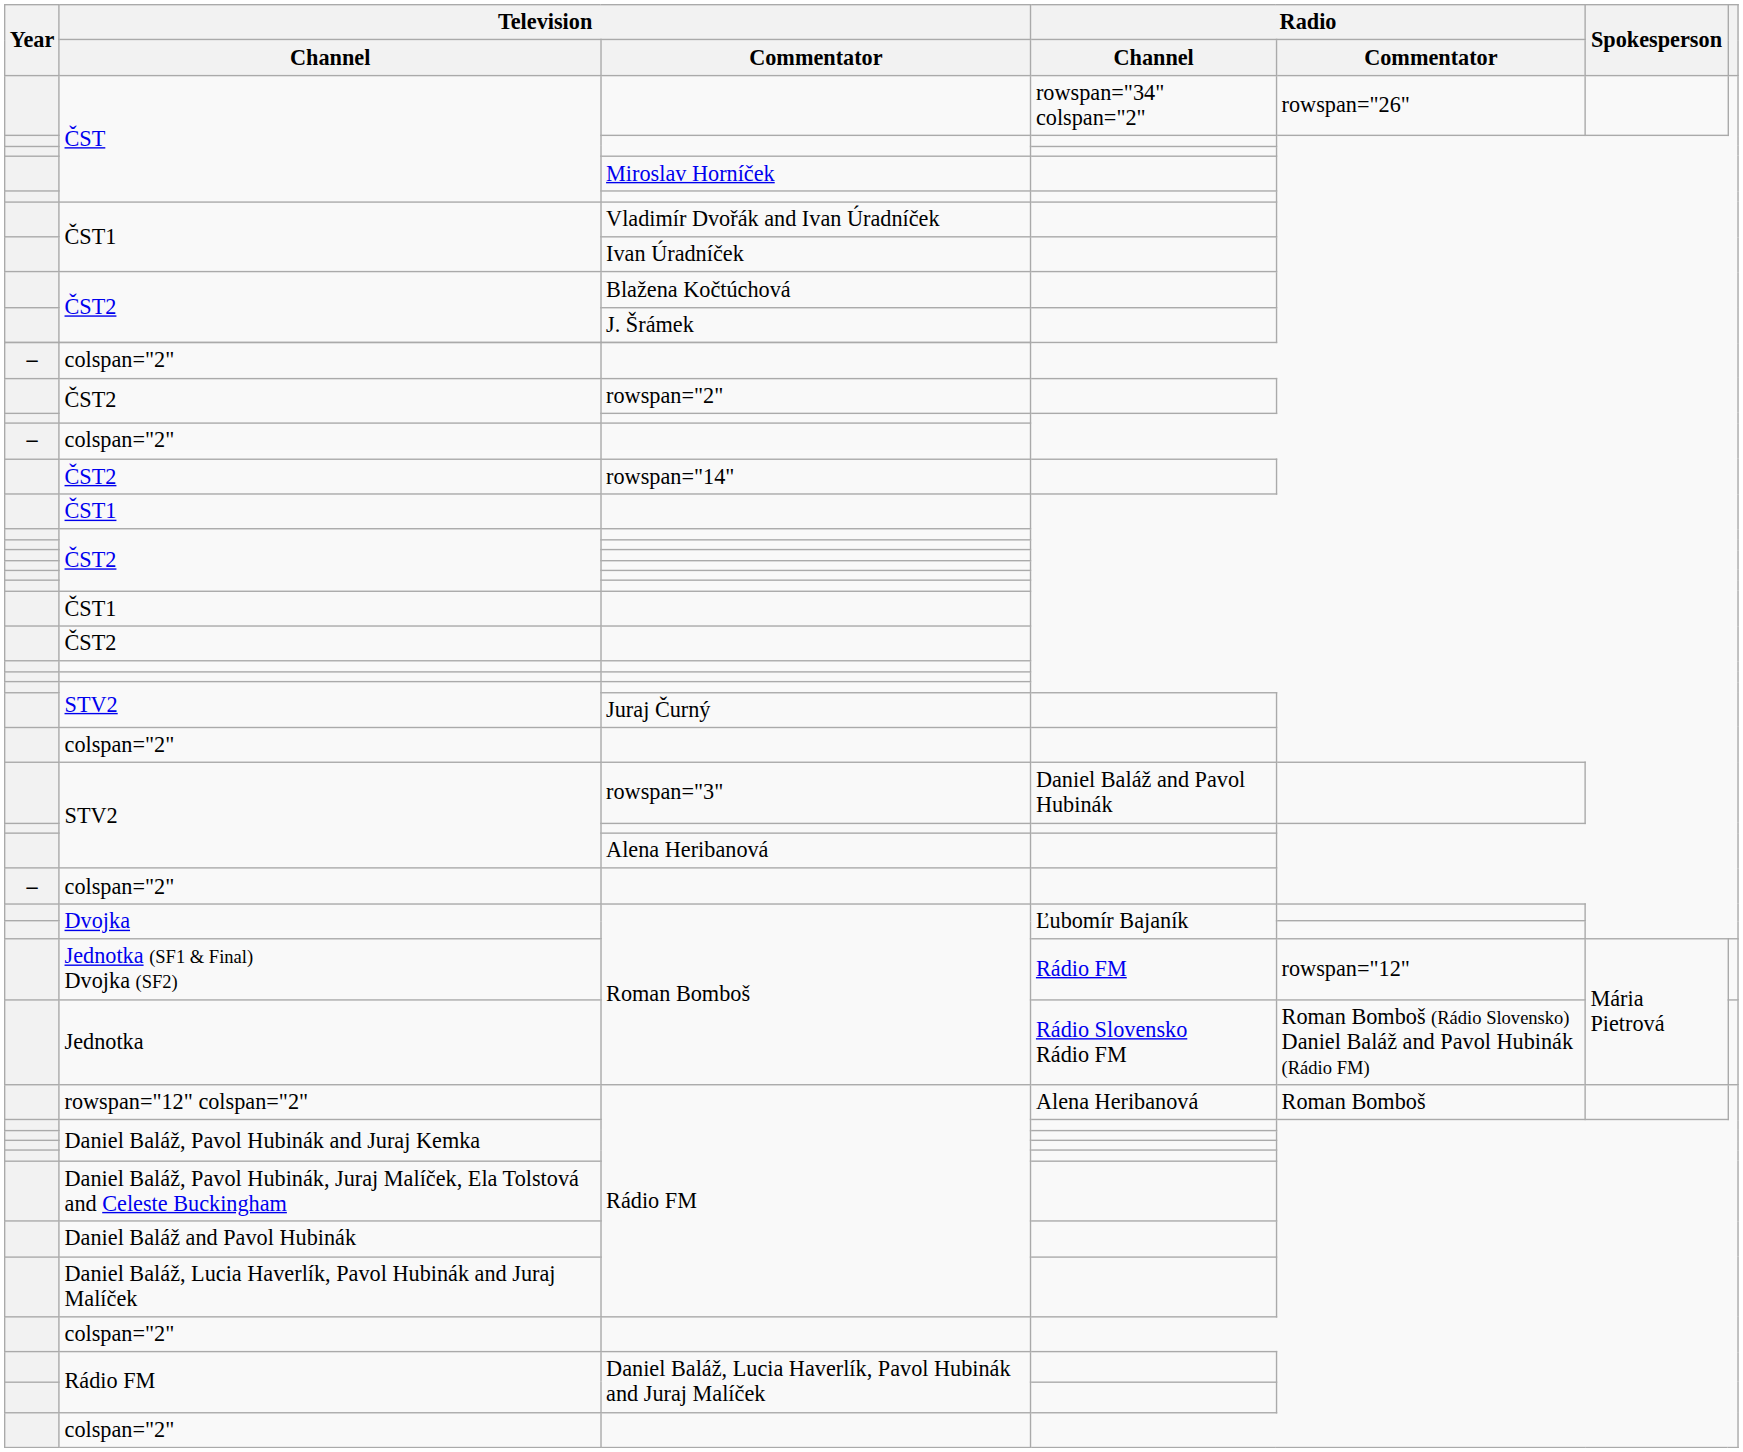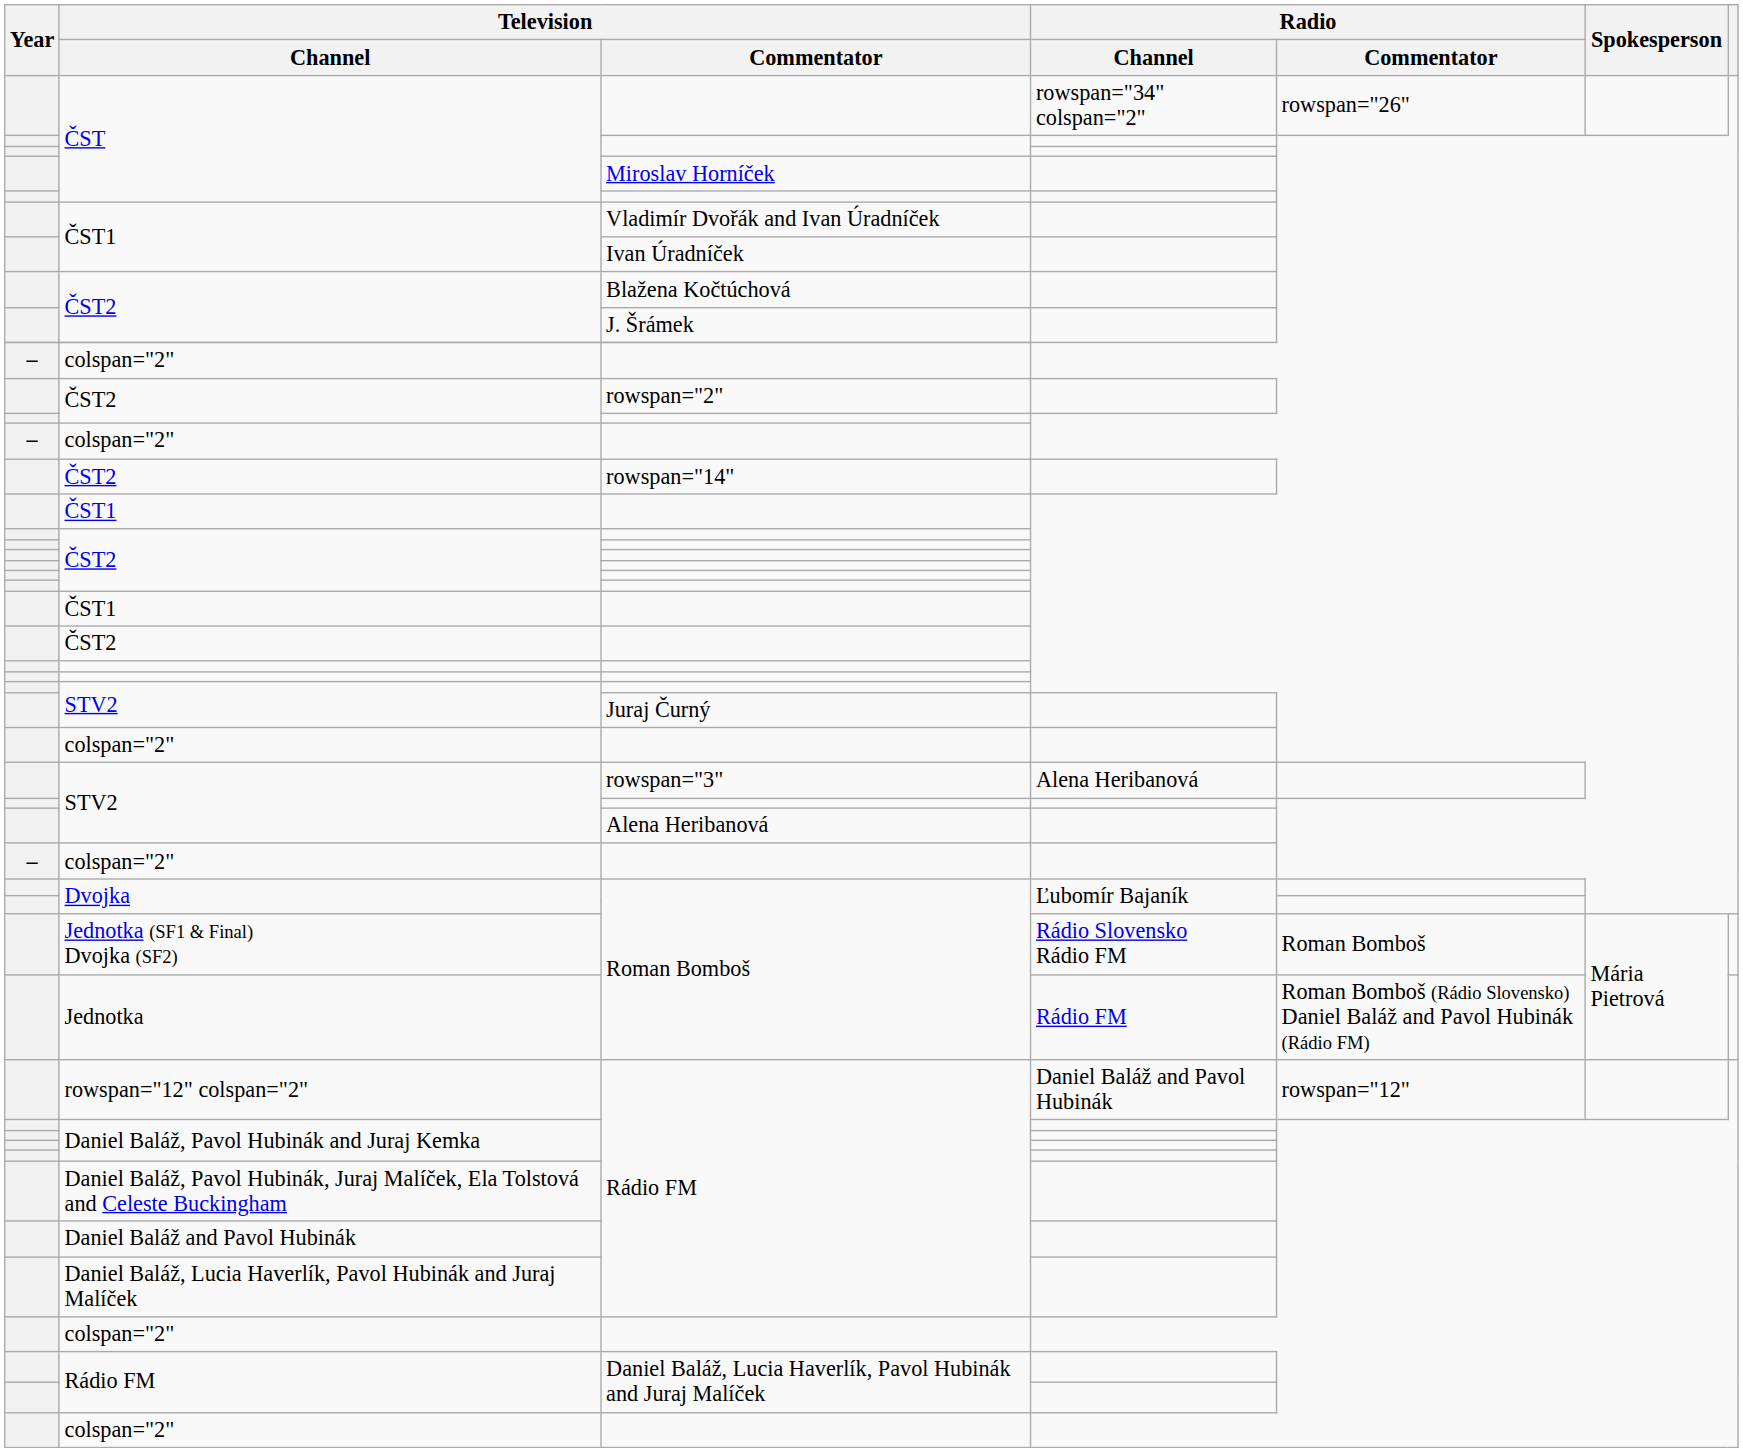(1141, 792) Daniel Baláž and Pavol Hubinák -> (1117, 780) Alena Heribanová
(1081, 968) Rádio FM -> (1112, 943) Rádio Slovensko Rádio FM
(1346, 968) rowspan="12" -> (1354, 943) Roman Bomboš
(1112, 1041) Rádio Slovensko Rádio FM -> (1081, 1016) Rádio FM
(1117, 1101) Alena Heribanová -> (1141, 1089) Daniel Baláž and Pavol Hubinák
(1354, 1101) Roman Bomboš -> (1346, 1089) rowspan="12"
